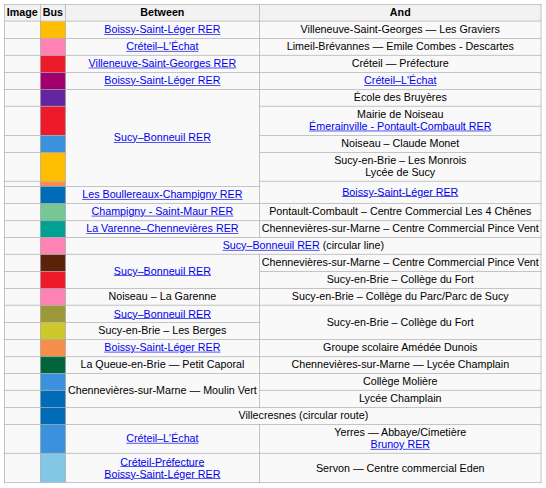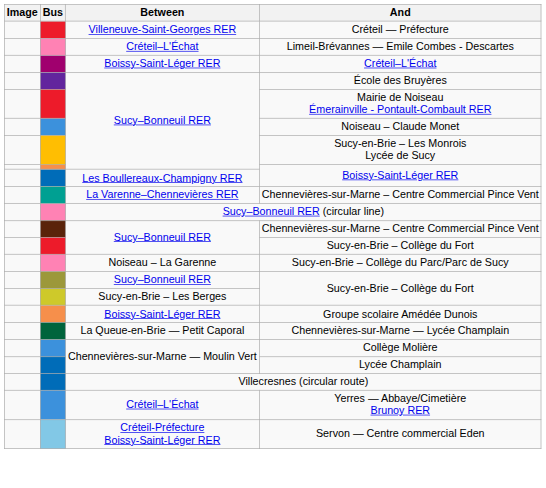- row: (162, 30)
rows swapped: (162, 64) <-> (162, 47)
- row: (162, 212)
